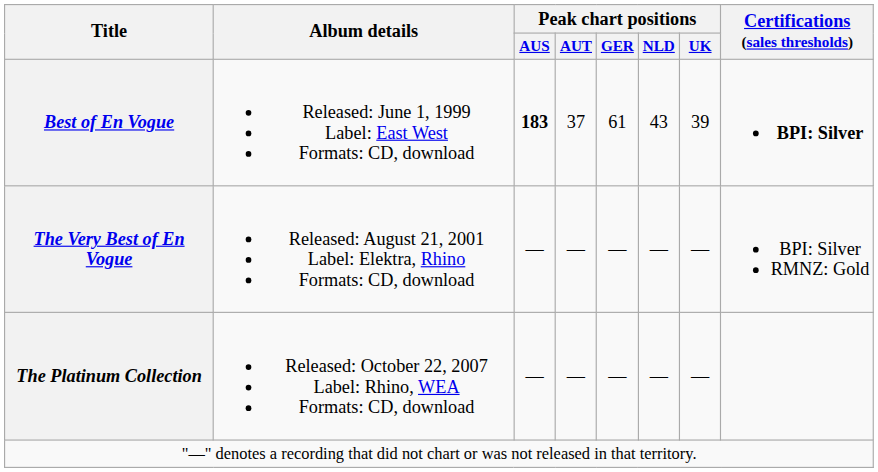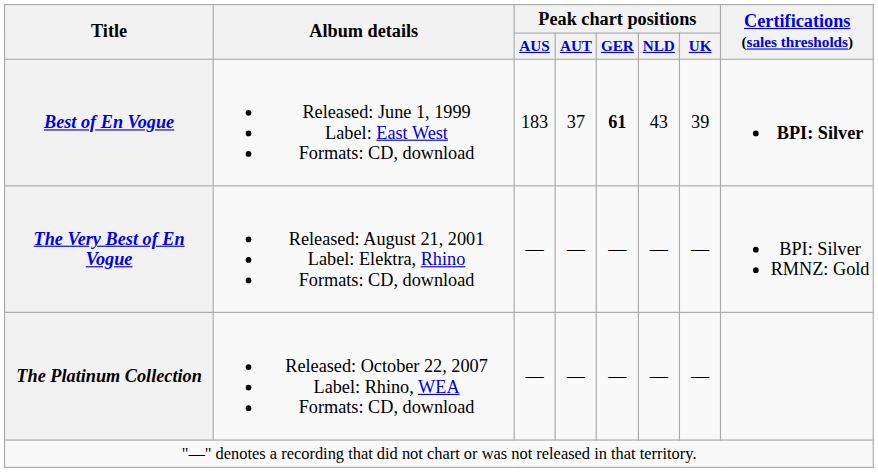(535, 122) bold -> (535, 122) normal
(617, 122) normal -> (617, 122) bold
